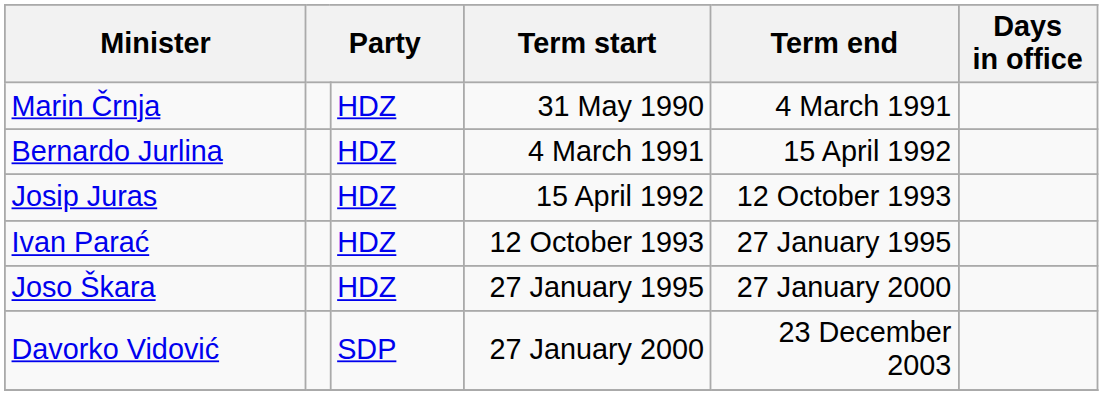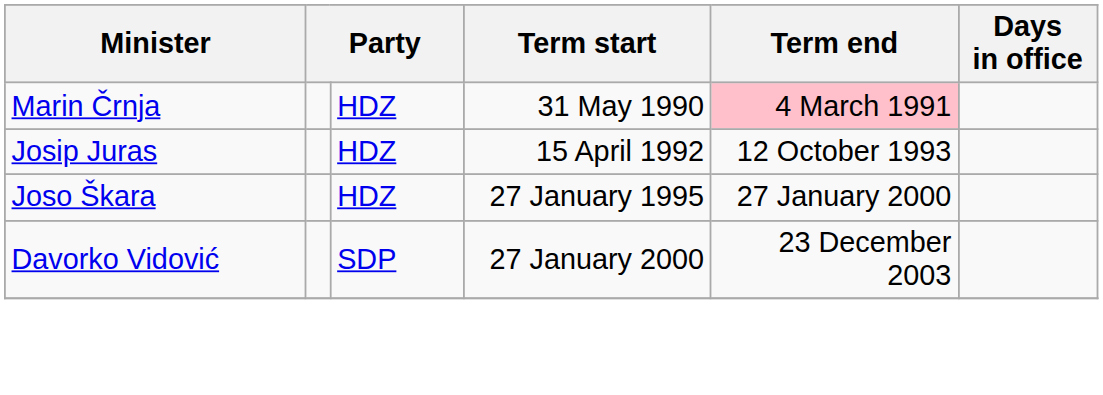(863, 105) no background -> (863, 105) pink background
- row: (117, 151)
- row: (80, 242)
